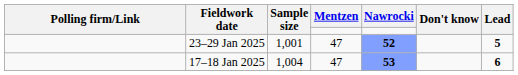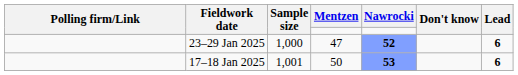(289, 43) 1,001 -> (289, 43) 1,000
(498, 43) 5 -> (498, 43) 6
(289, 61) 1,004 -> (289, 61) 1,001
(336, 61) 47 -> (336, 61) 50
